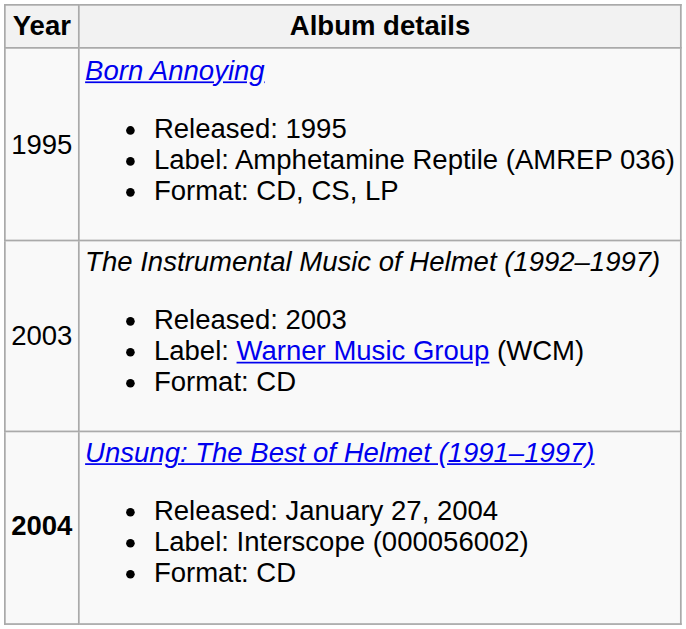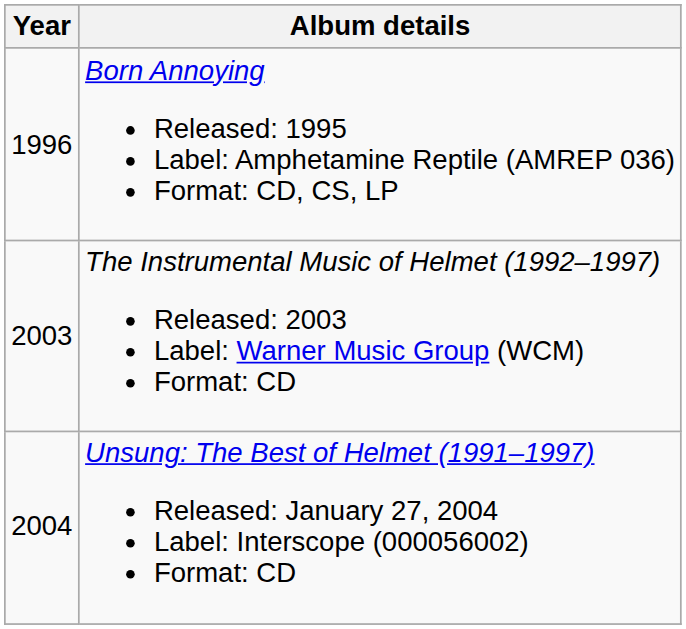(42, 143) 1995 -> (42, 143) 1996
(42, 527) bold -> (42, 527) normal
